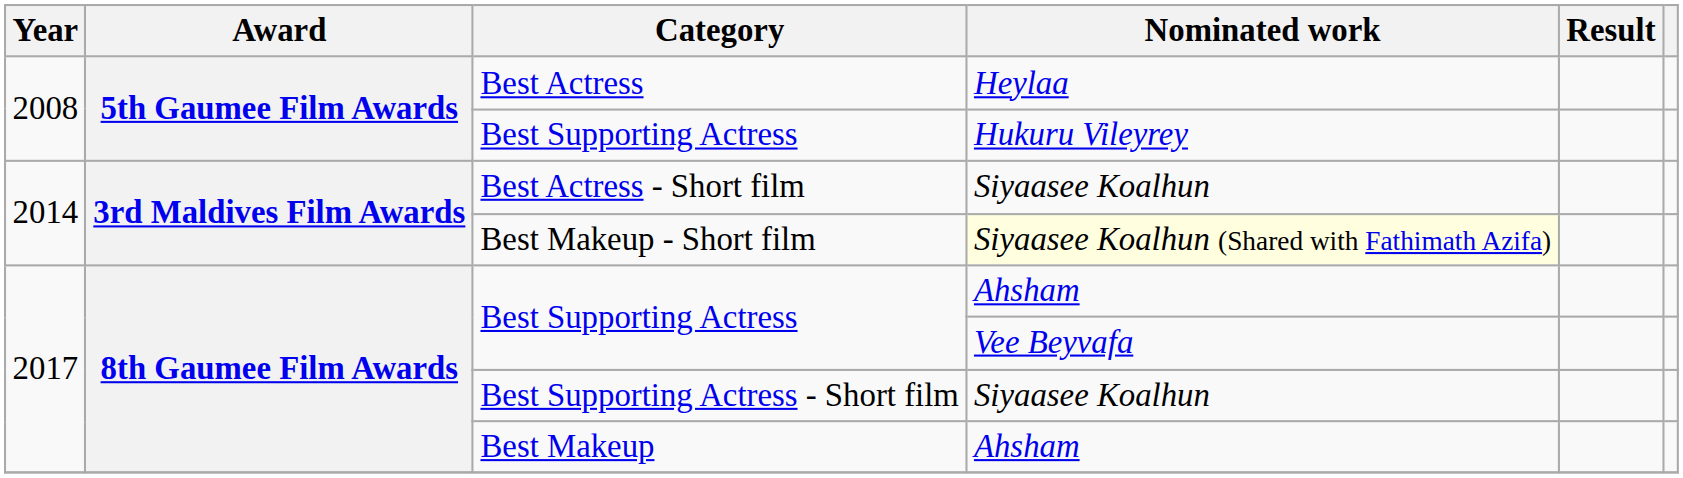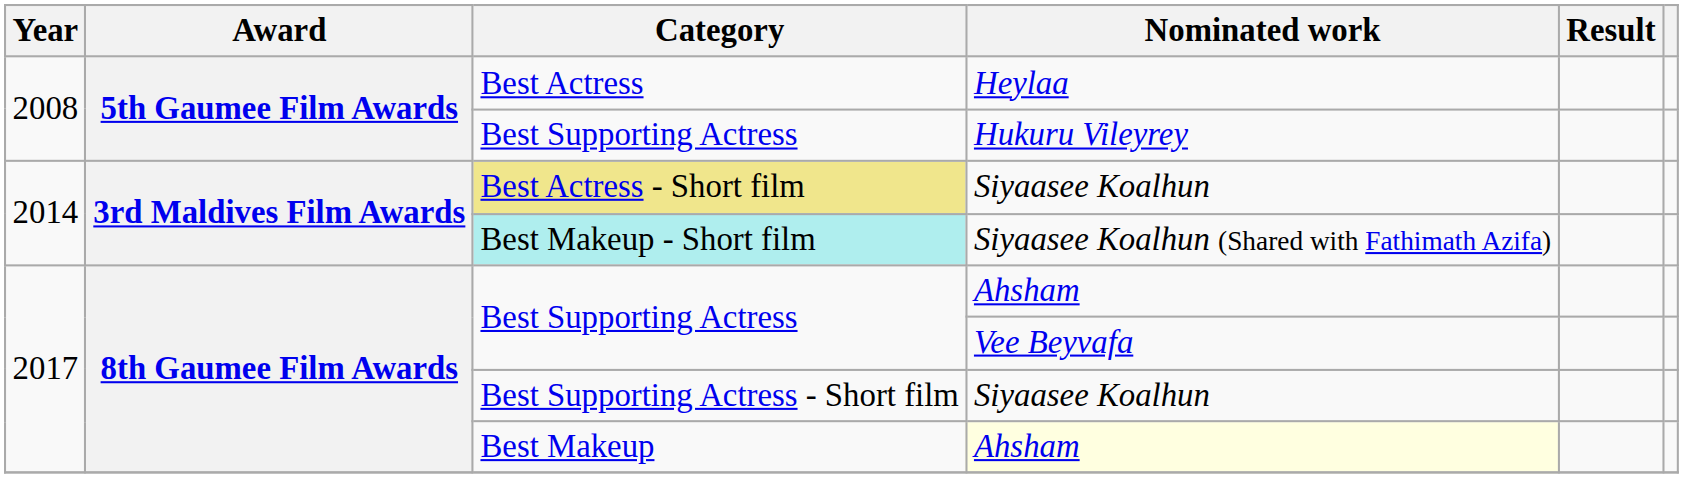(643, 186) no background -> (643, 186) khaki background
(648, 238) no background -> (648, 238) paleturquoise background
(1263, 238) lightyellow background -> (1263, 238) no background
(1027, 446) no background -> (1027, 446) lightyellow background
